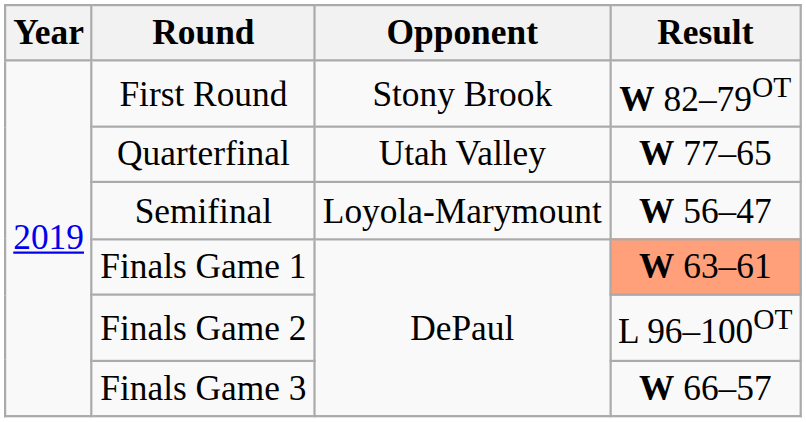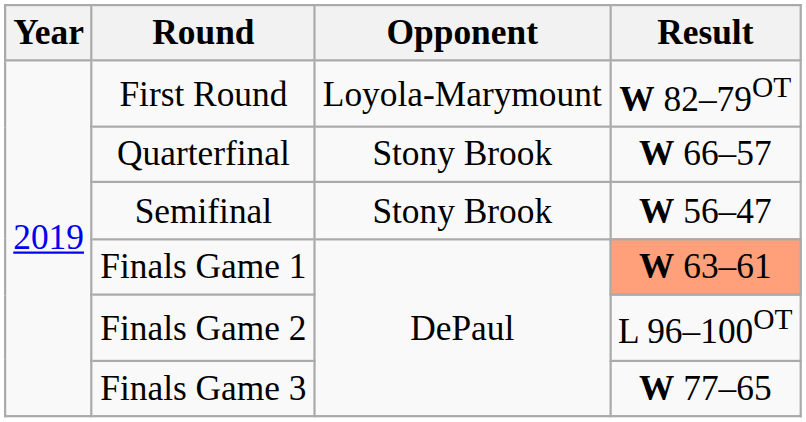(462, 93) Stony Brook -> (462, 93) Loyola-Marymount
(462, 154) Utah Valley -> (462, 154) Stony Brook
(705, 154) W 77–65 -> (705, 154) W 66–57
(462, 210) Loyola-Marymount -> (462, 210) Stony Brook
(705, 388) W 66–57 -> (705, 388) W 77–65
